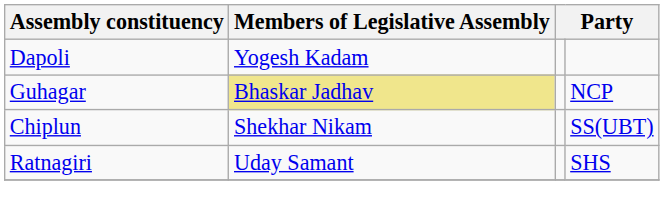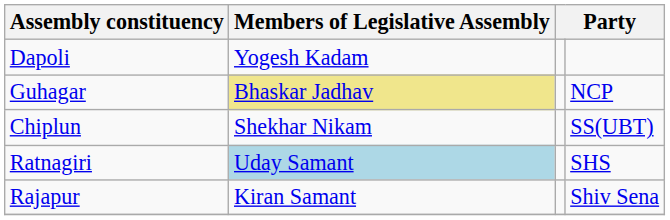(294, 162) no background -> (294, 162) lightblue background
+ row: (45, 197)
